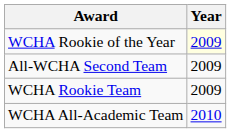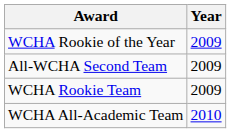(206, 41) lightyellow background -> (206, 41) no background
